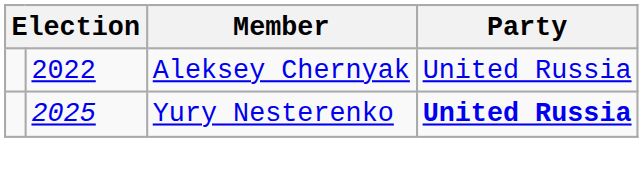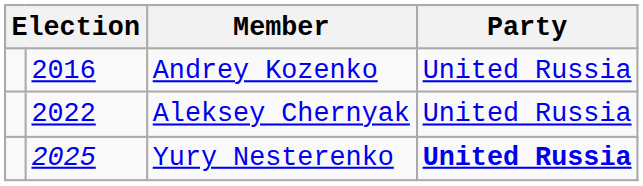+ row: (265, 70)
